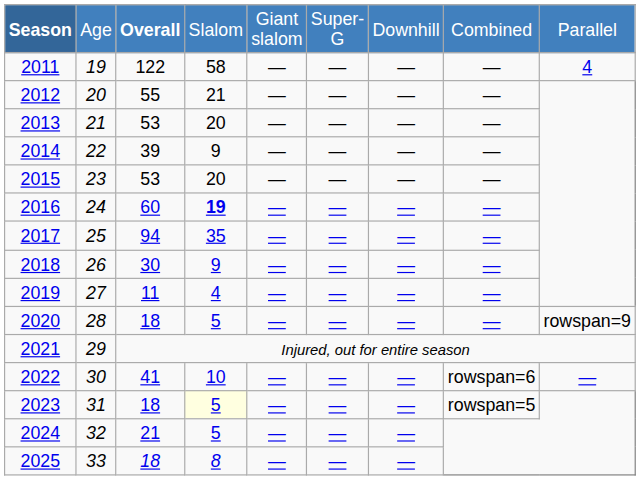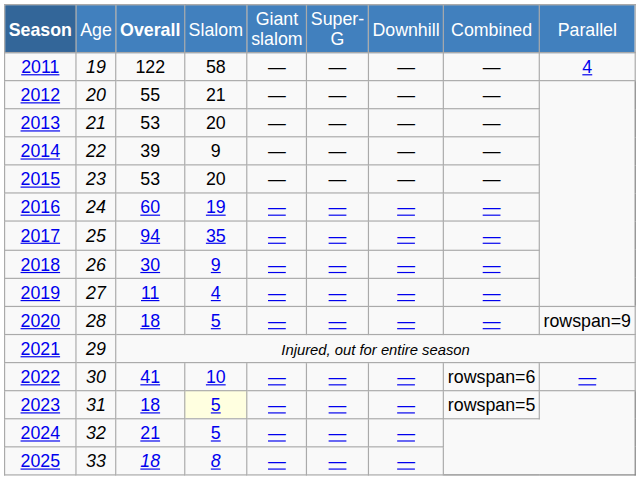(216, 208) bold -> (216, 208) normal
